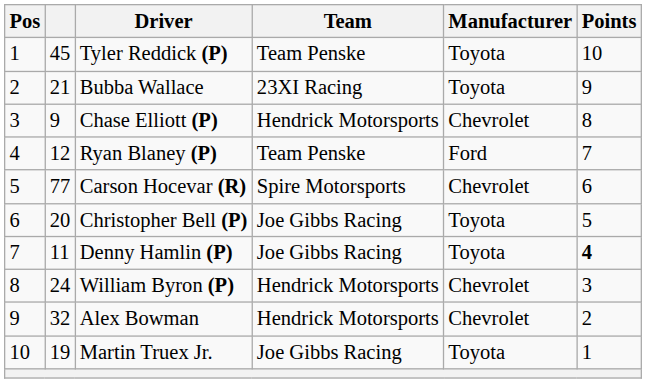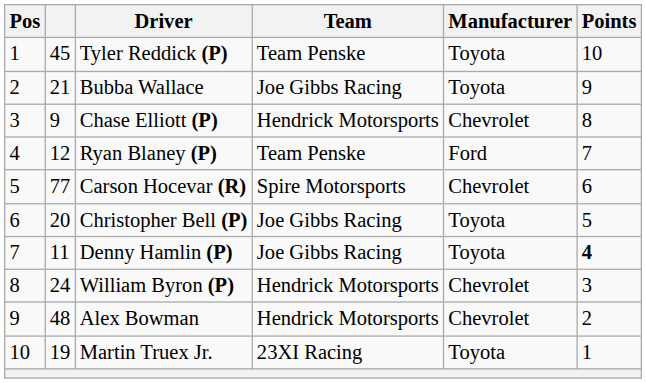(310, 86) 23XI Racing -> (329, 86) Joe Gibbs Racing
(60, 318) 32 -> (60, 318) 48
(329, 351) Joe Gibbs Racing -> (310, 351) 23XI Racing
